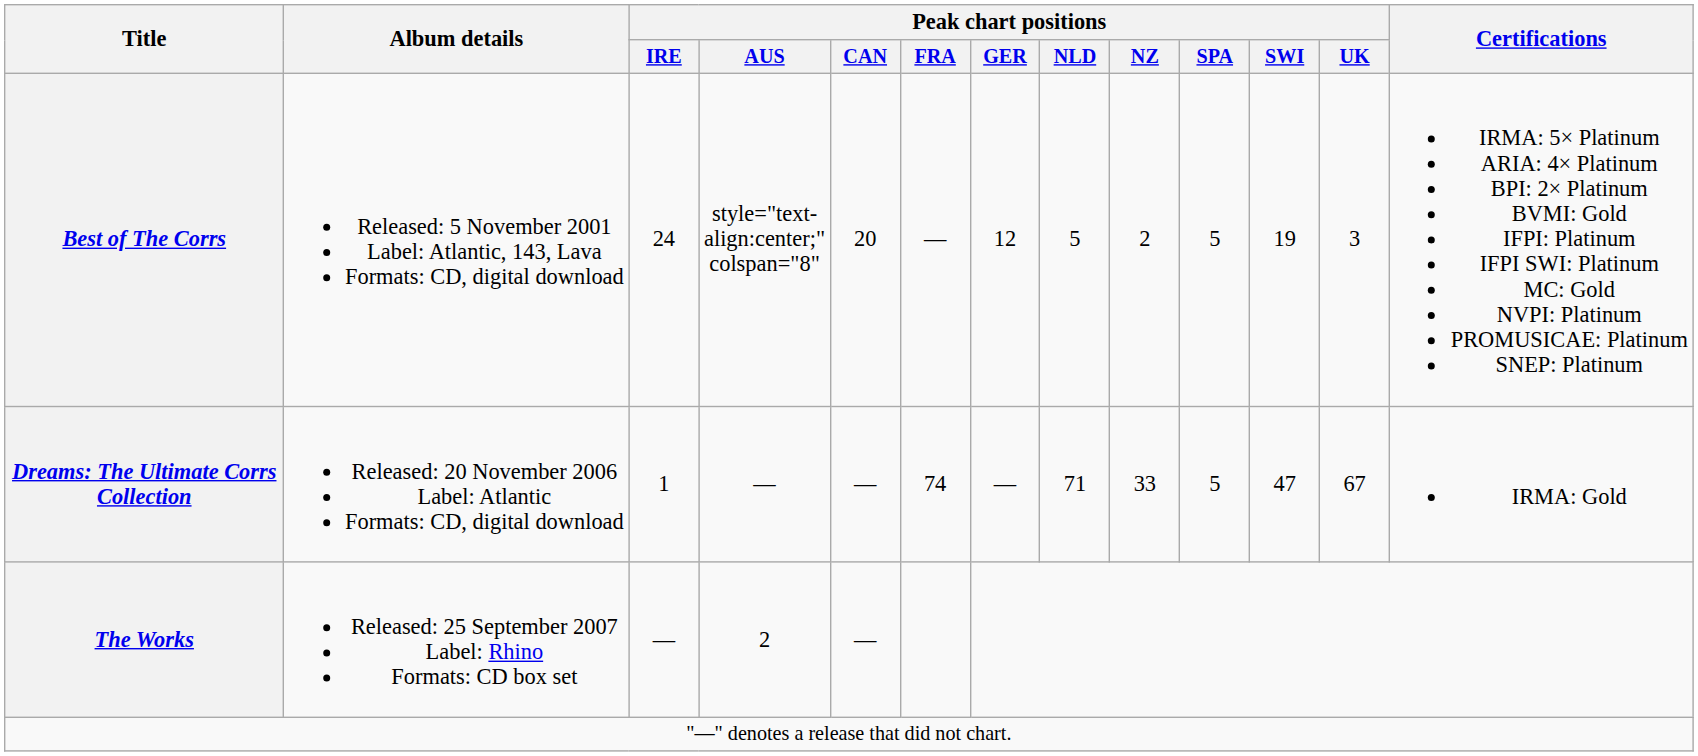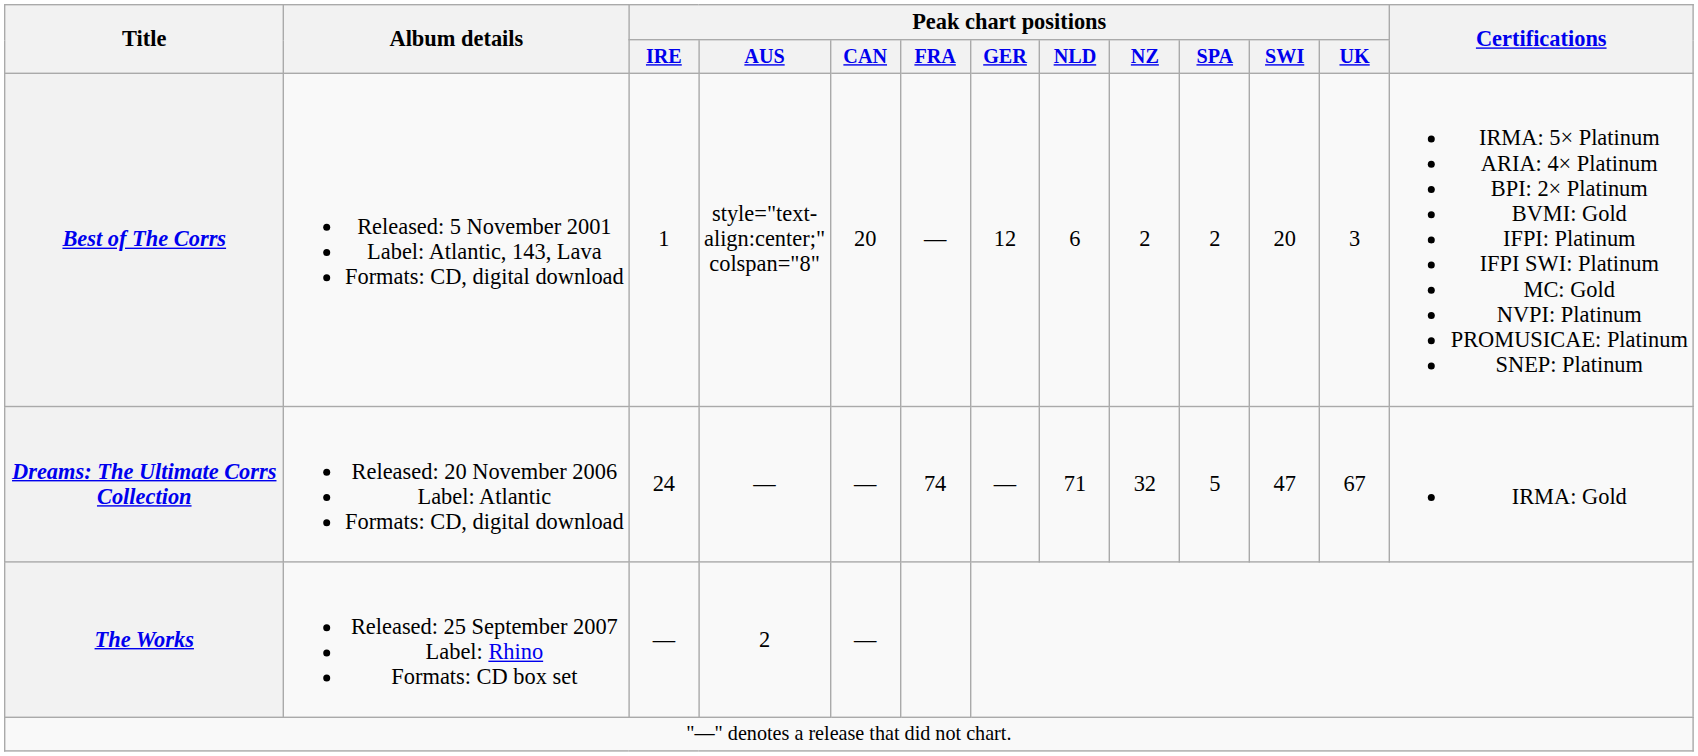(664, 239) 24 -> (664, 239) 1
(1075, 239) 5 -> (1075, 239) 6
(1215, 239) 5 -> (1215, 239) 2
(1285, 239) 19 -> (1285, 239) 20
(664, 483) 1 -> (664, 483) 24
(1145, 483) 33 -> (1145, 483) 32
